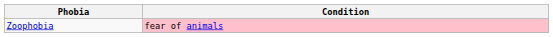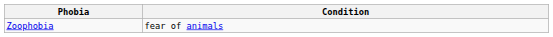(184, 26) pink background -> (184, 26) no background
